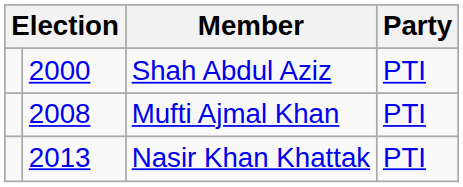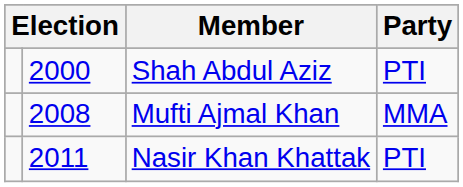(404, 114) PTI -> (415, 114) MMA
(60, 158) 2013 -> (59, 158) 2011
